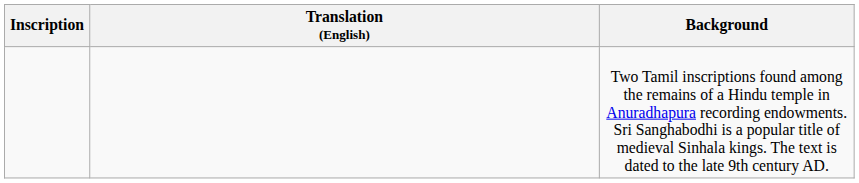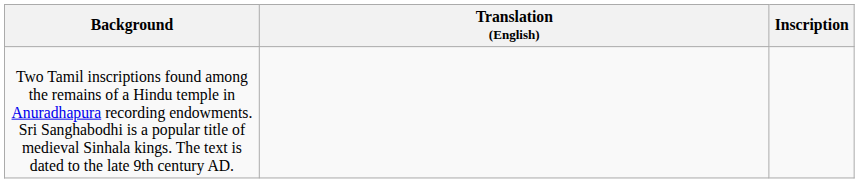columns swapped: (727, 25) <-> (47, 25)
